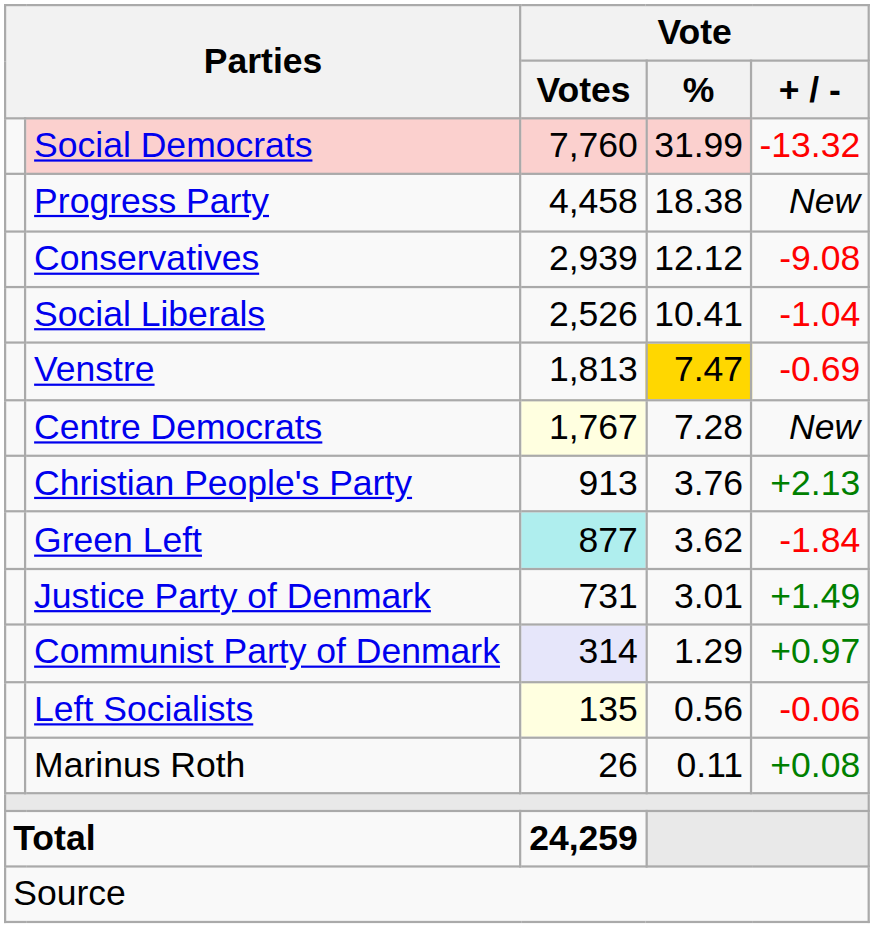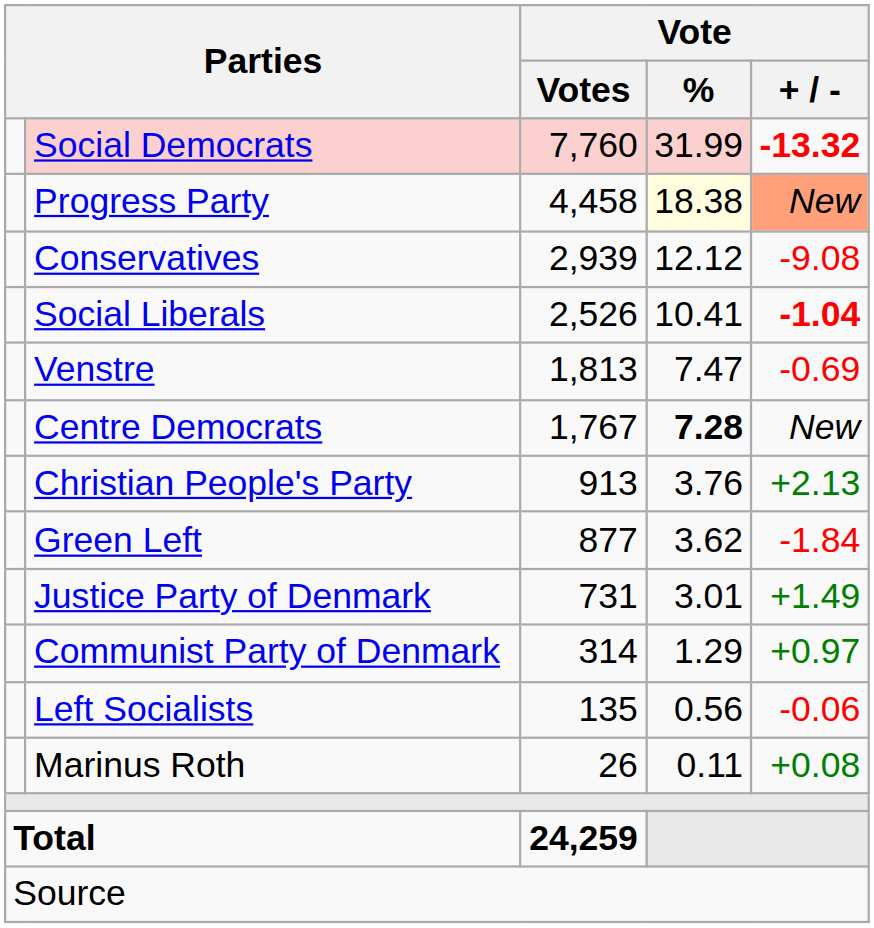(810, 145) normal -> (810, 145) bold
(699, 201) no background -> (699, 201) lightyellow background
(825, 201) no background -> (825, 201) lightsalmon background
(820, 314) normal -> (820, 314) bold
(709, 370) gold background -> (709, 370) no background
(593, 426) lightyellow background -> (593, 426) no background
(709, 426) normal -> (709, 426) bold
(608, 539) paleturquoise background -> (608, 539) no background
(608, 652) lavender background -> (608, 652) no background
(608, 708) lightyellow background -> (608, 708) no background
